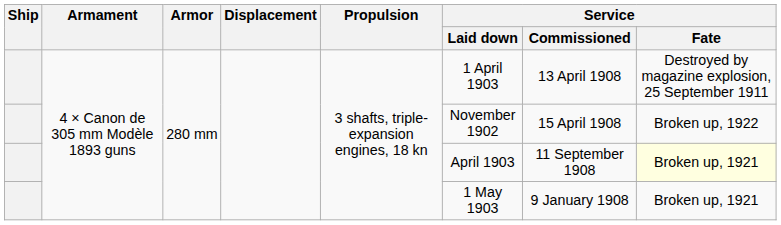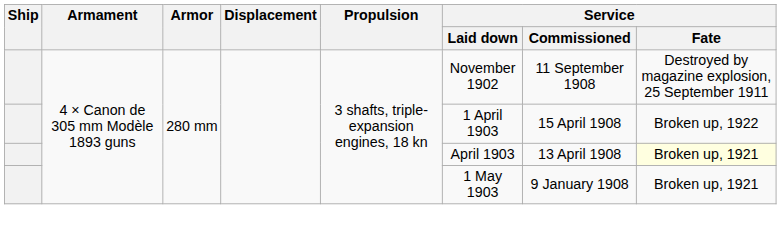(483, 76) 1 April 1903 -> (483, 76) November 1902
(580, 76) 13 April 1908 -> (580, 76) 11 September 1908
(483, 123) November 1902 -> (483, 123) 1 April 1903
(580, 162) 11 September 1908 -> (580, 154) 13 April 1908
